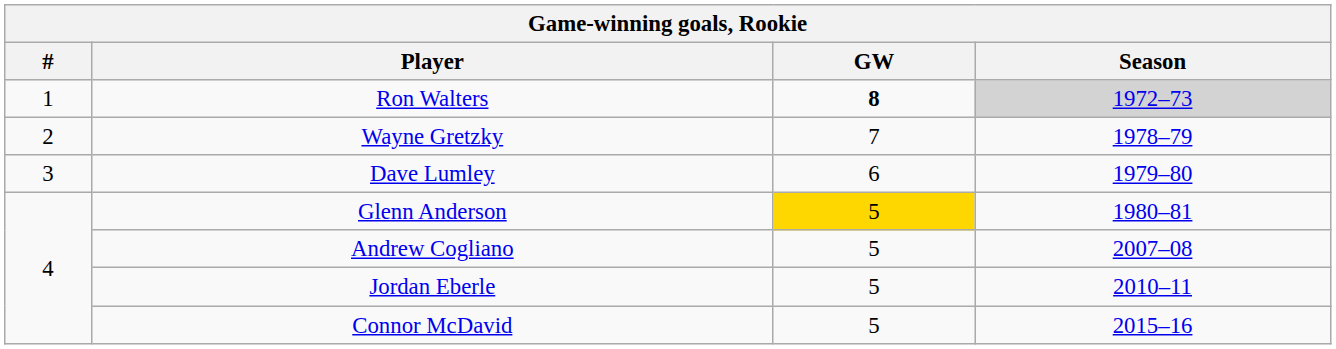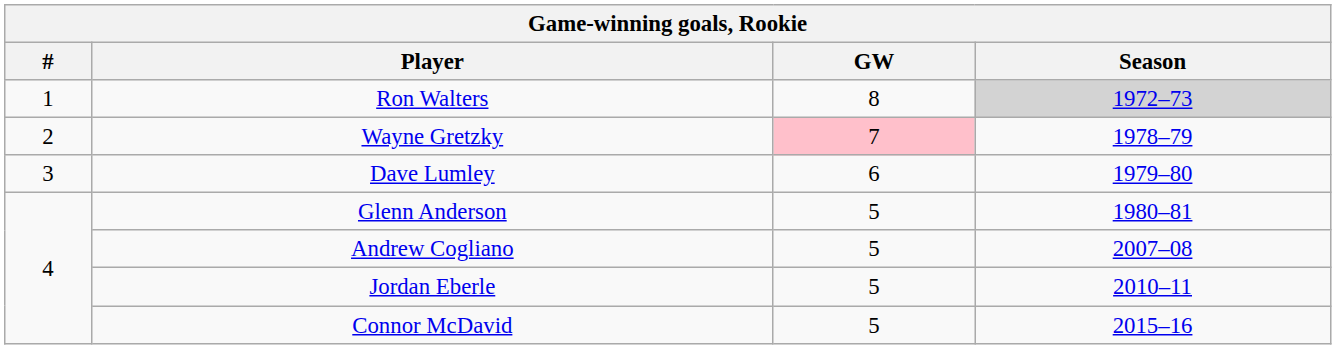(874, 98) bold -> (874, 98) normal
(874, 136) no background -> (874, 136) pink background
(874, 211) gold background -> (874, 211) no background
